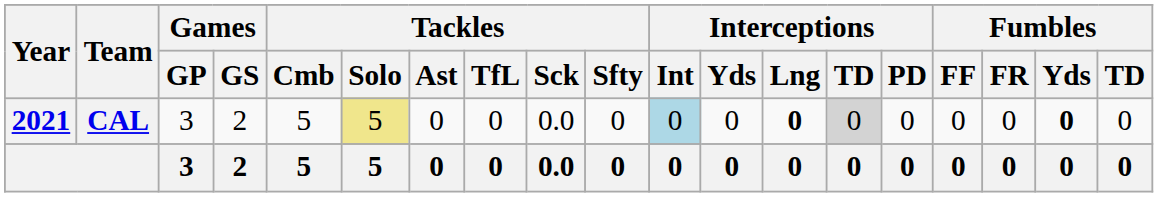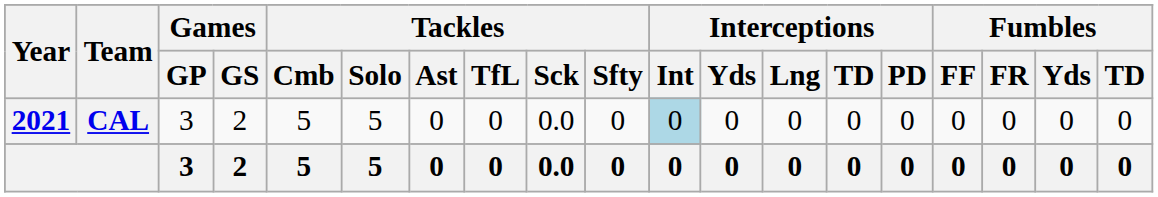(375, 120) khaki background -> (375, 120) no background
(795, 120) bold -> (795, 120) normal
(854, 120) lightgrey background -> (854, 120) no background
(1067, 120) bold -> (1067, 120) normal
